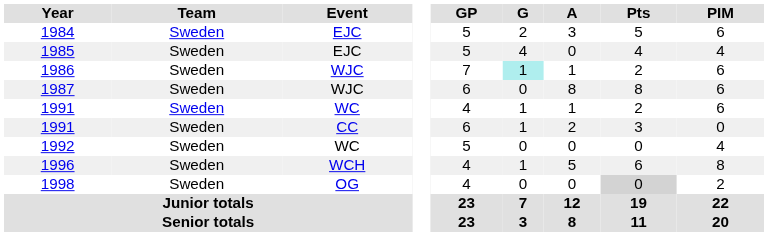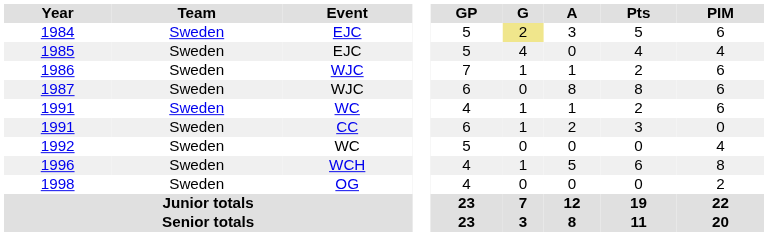(523, 32) no background -> (523, 32) khaki background
(523, 70) paleturquoise background -> (523, 70) no background
(639, 184) lightgrey background -> (639, 184) no background
